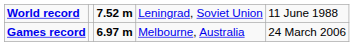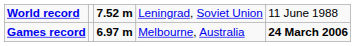(307, 32) normal -> (308, 32) bold
